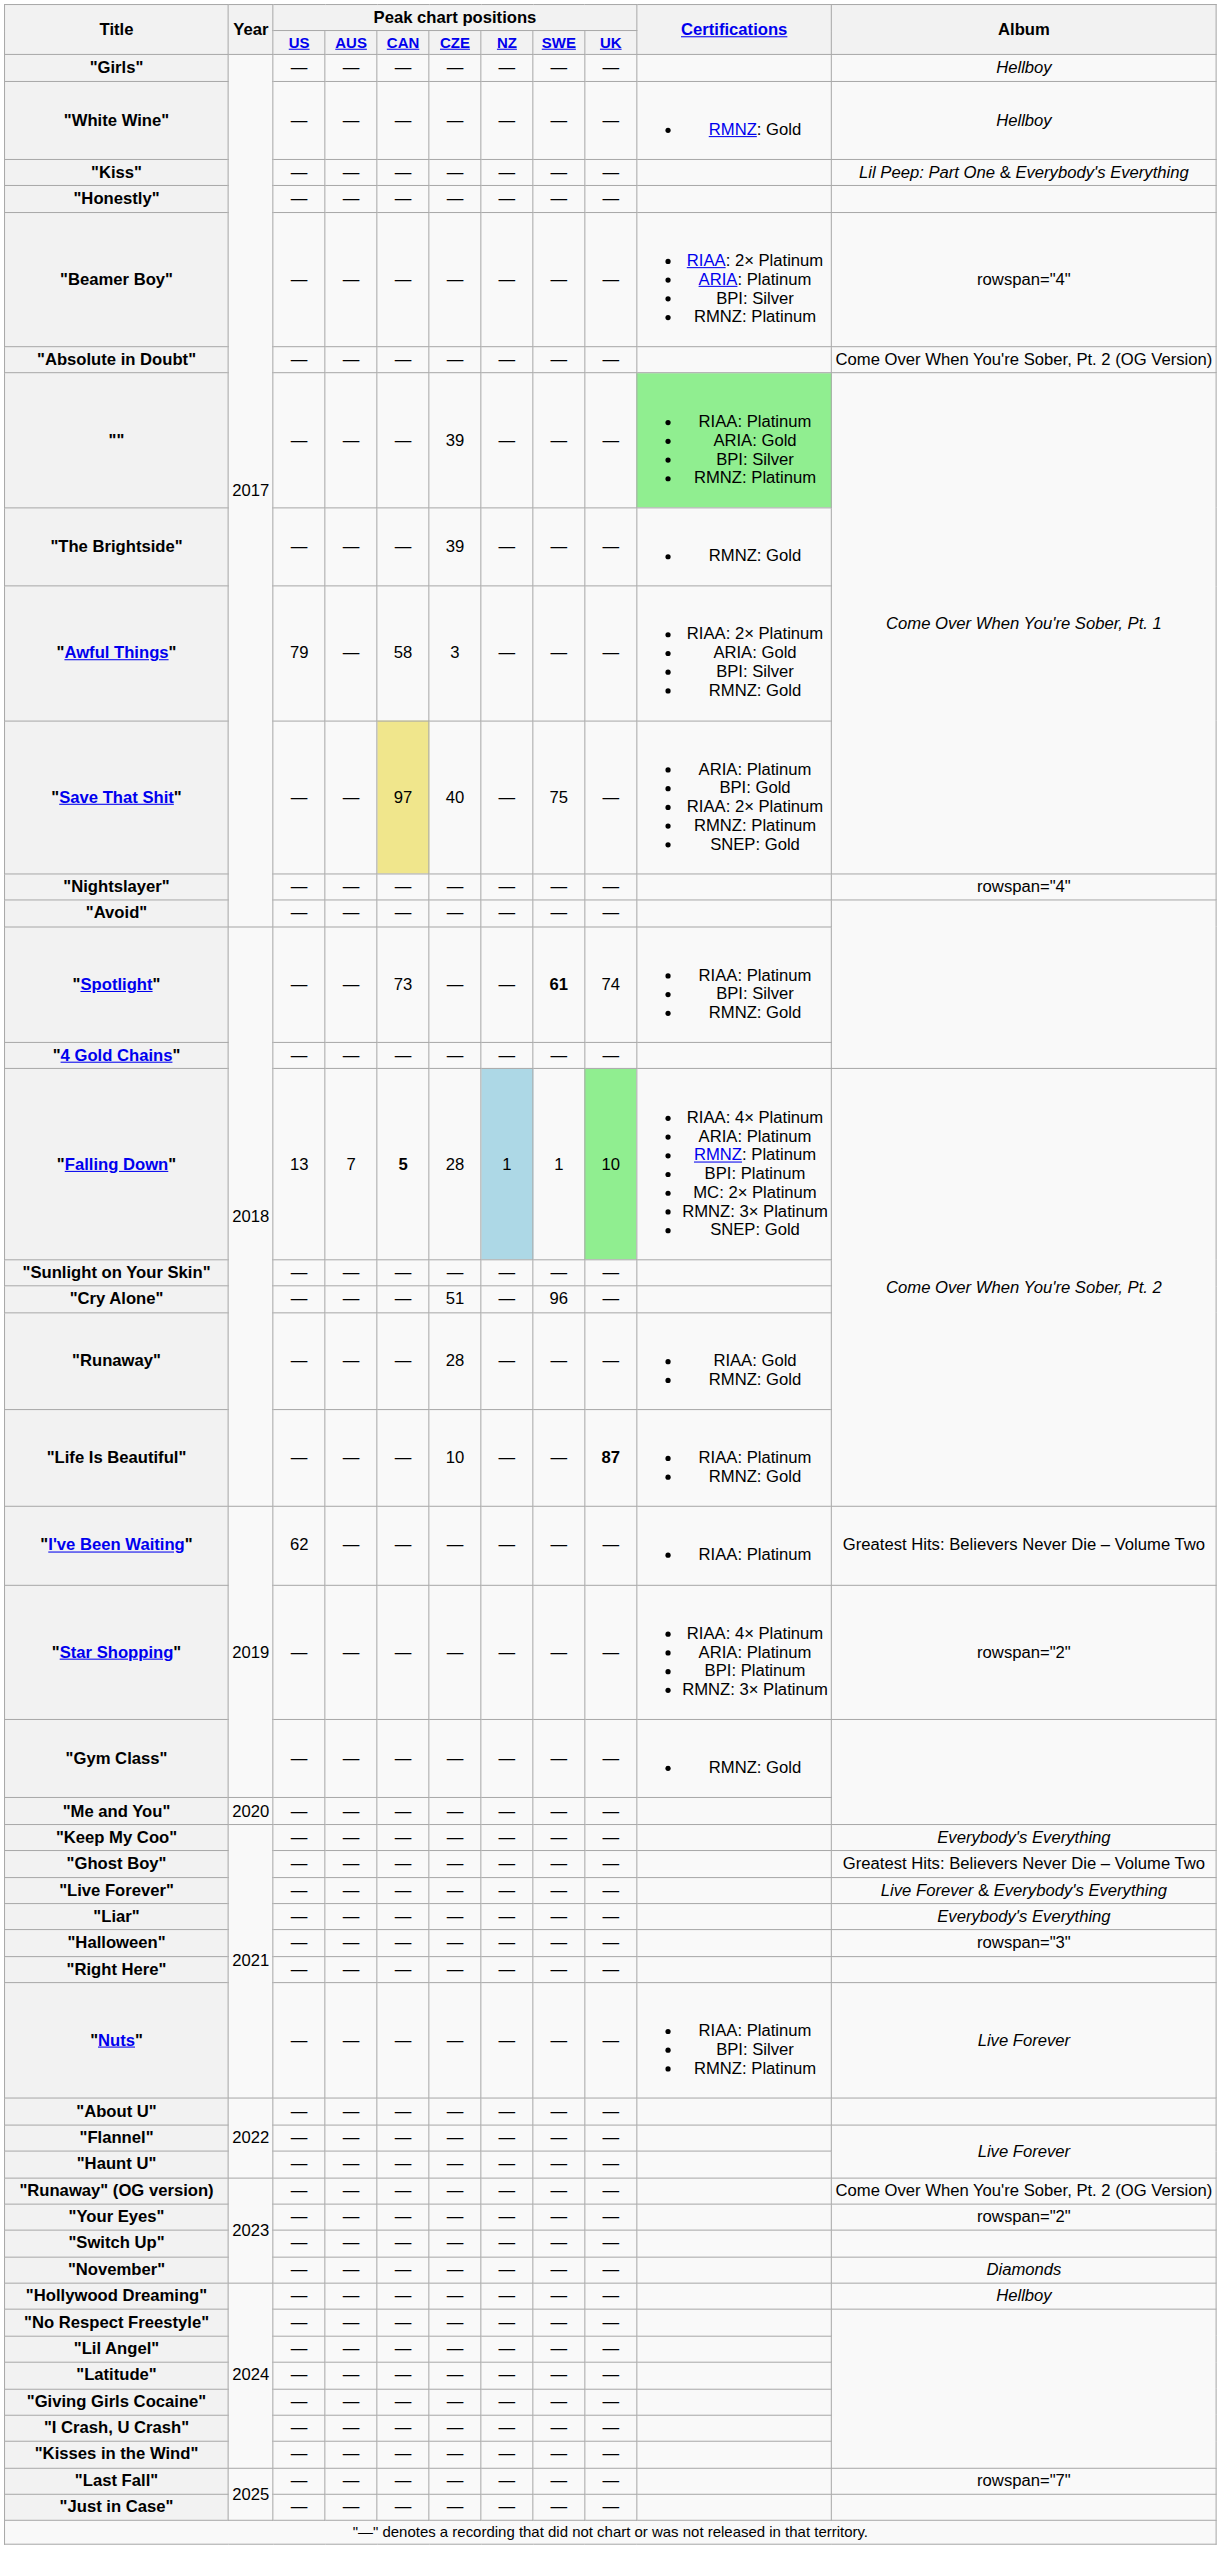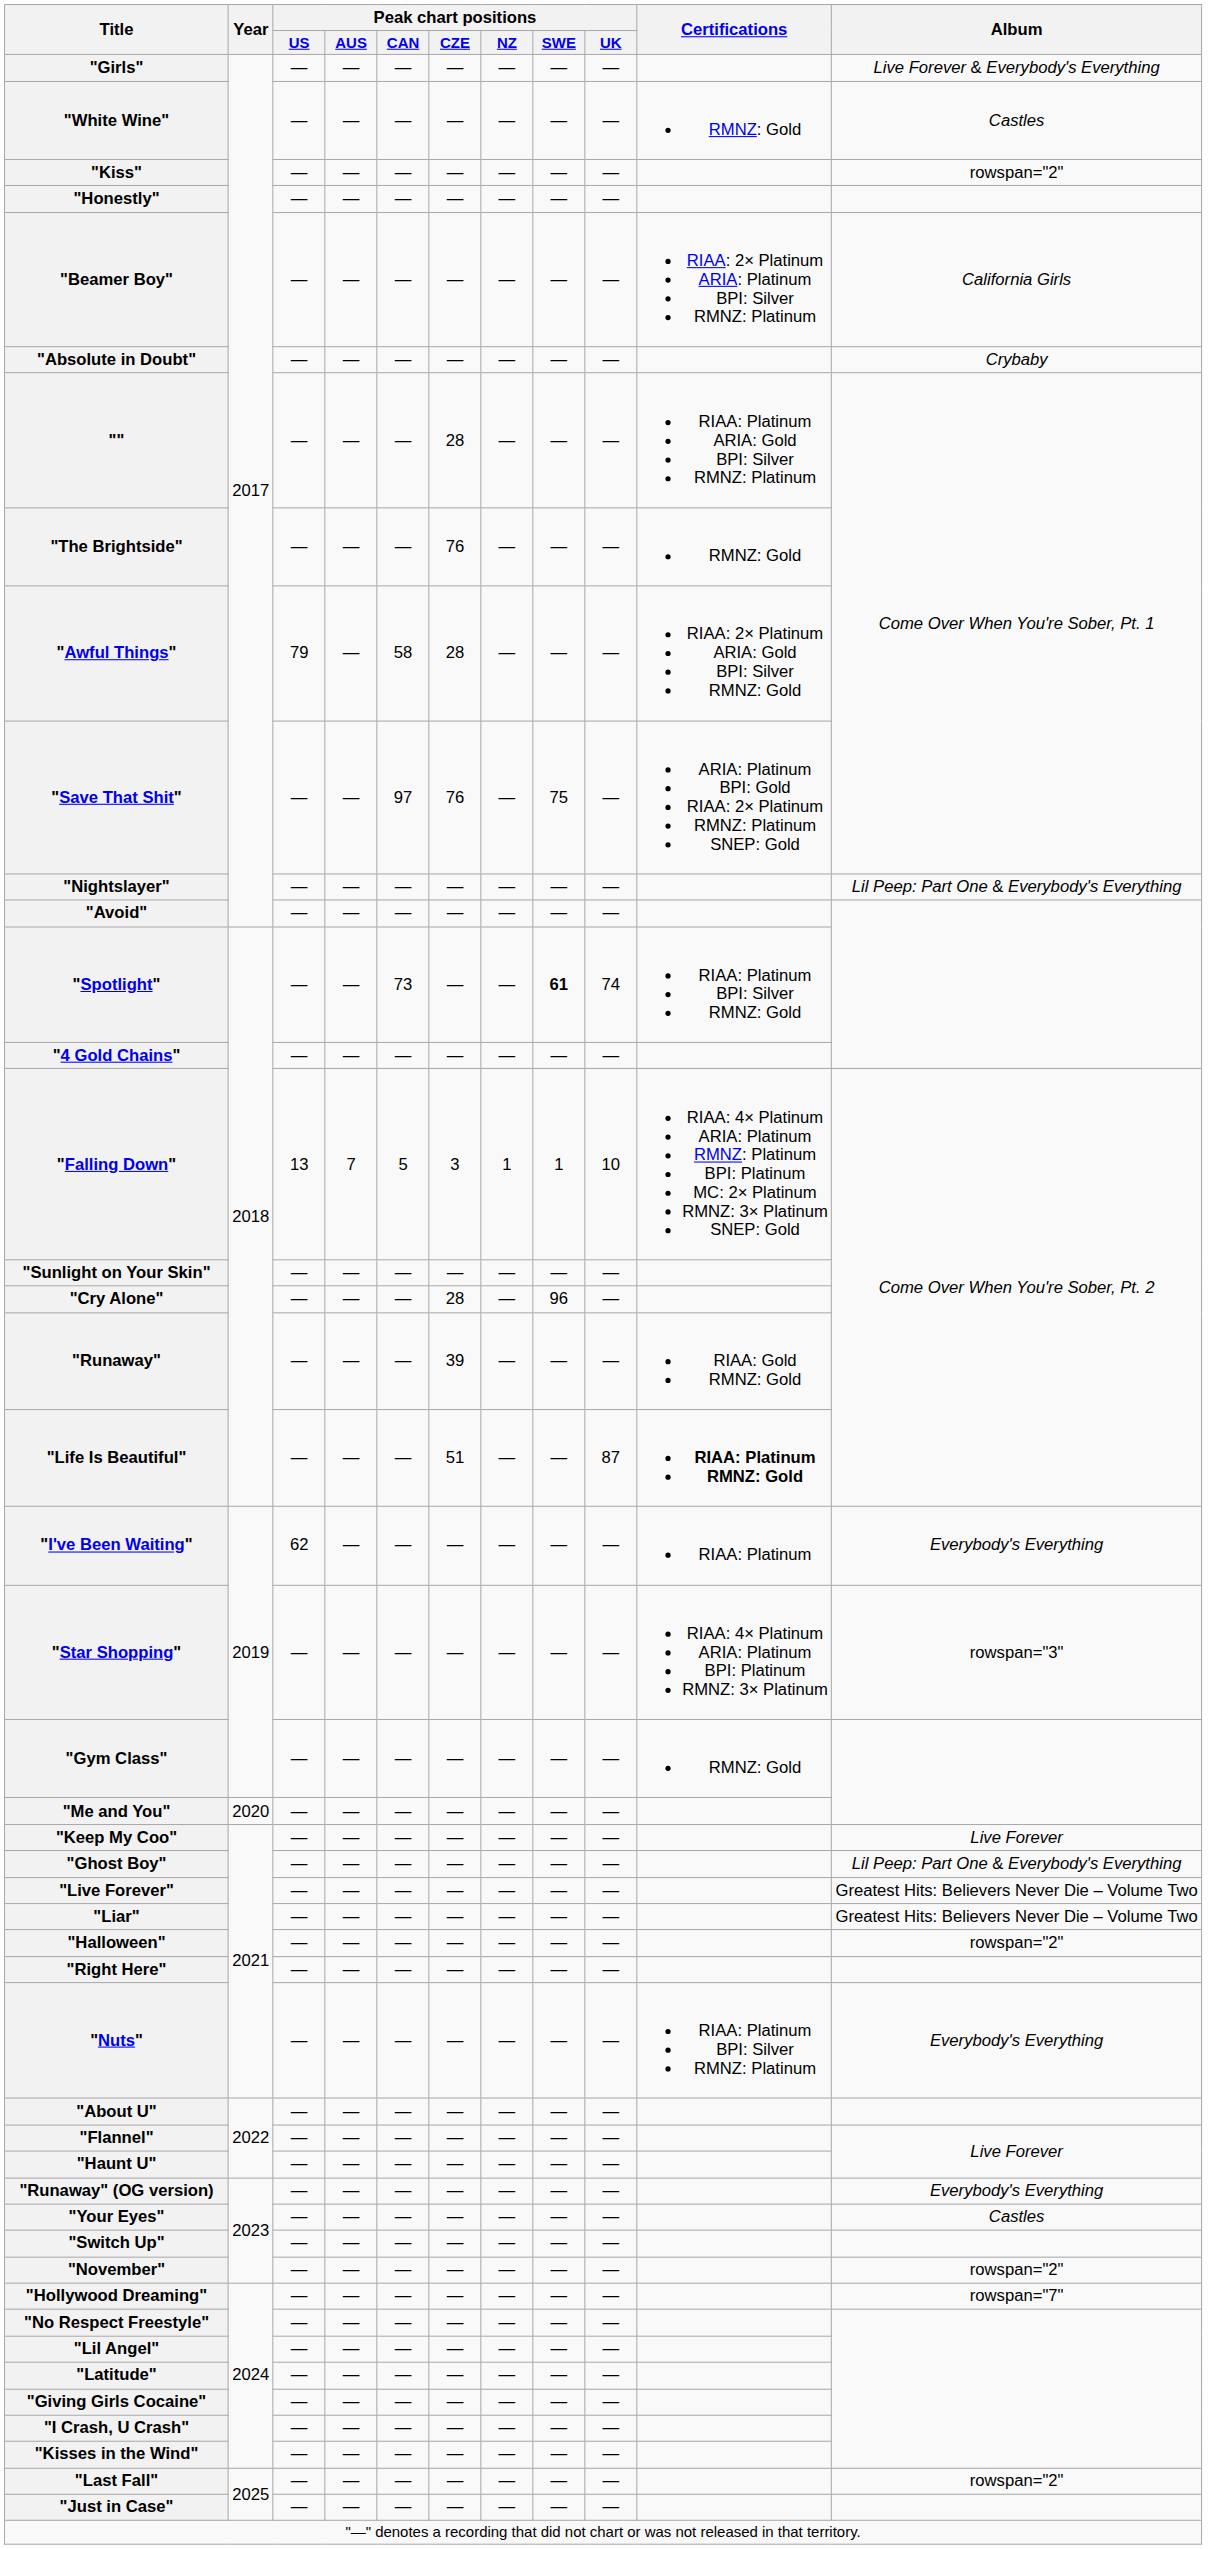(1024, 67) Hellboy -> (1017, 67) Live Forever & Everybody's Everything
(1024, 120) Hellboy -> (1017, 120) Castles
(1024, 172) Lil Peep: Part One & Everybody's Everything -> (1017, 172) rowspan="2"
(1024, 279) rowspan="4" -> (1017, 279) California Girls
(1024, 359) Come Over When You're Sober, Pt. 2 (OG Version) -> (1017, 359) Crybaby
(455, 440) 39 -> (455, 440) 28
(734, 450) lightgreen background -> (734, 450) no background
(455, 546) 39 -> (455, 546) 76
(455, 653) 3 -> (455, 653) 28
(403, 797) khaki background -> (403, 797) no background
(455, 797) 40 -> (455, 797) 76
(1024, 887) rowspan="4" -> (1017, 887) Lil Peep: Part One & Everybody's Everything
(403, 1164) bold -> (403, 1164) normal
(455, 1164) 28 -> (455, 1164) 3
(507, 1164) lightblue background -> (507, 1164) no background
(611, 1164) lightgreen background -> (611, 1164) no background
(455, 1299) 51 -> (455, 1299) 28
(455, 1360) 28 -> (455, 1360) 39
(455, 1457) 10 -> (455, 1457) 51
(611, 1457) bold -> (611, 1457) normal
(734, 1467) normal -> (734, 1467) bold
(1024, 1545) Greatest Hits: Believers Never Die – Volume Two -> (1017, 1545) Everybody's Everything
(1024, 1652) rowspan="2" -> (1017, 1652) rowspan="3"
(1024, 1837) Everybody's Everything -> (1017, 1837) Live Forever
(1024, 1863) Greatest Hits: Believers Never Die – Volume Two -> (1017, 1863) Lil Peep: Part One & Everybody's Everything
(1024, 1890) Live Forever & Everybody's Everything -> (1017, 1890) Greatest Hits: Believers Never Die – Volume Two
(1024, 1916) Everybody's Everything -> (1017, 1916) Greatest Hits: Believers Never Die – Volume Two
(1024, 1942) rowspan="3" -> (1017, 1942) rowspan="2"
(1024, 2040) Live Forever -> (1017, 2040) Everybody's Everything
(1024, 2190) Come Over When You're Sober, Pt. 2 (OG Version) -> (1017, 2190) Everybody's Everything
(1024, 2217) rowspan="2" -> (1017, 2217) Castles
(1024, 2269) Diamonds -> (1017, 2269) rowspan="2"
(1024, 2296) Hellboy -> (1017, 2296) rowspan="7"
(1024, 2481) rowspan="7" -> (1017, 2481) rowspan="2"
